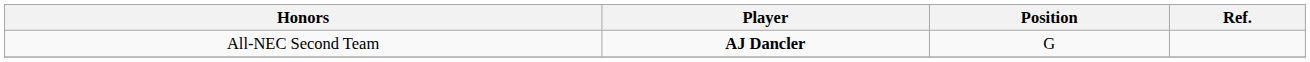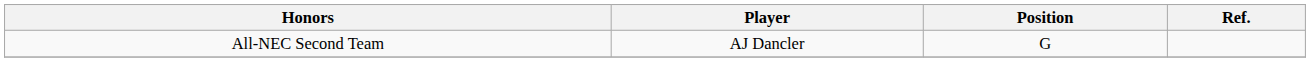(765, 43) bold -> (767, 43) normal
